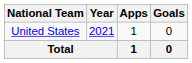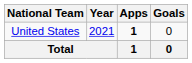(134, 31) normal -> (134, 31) bold
